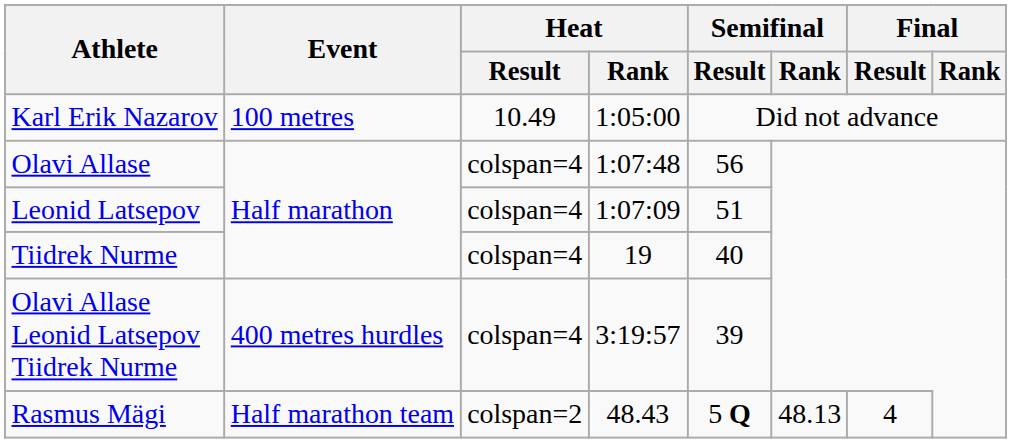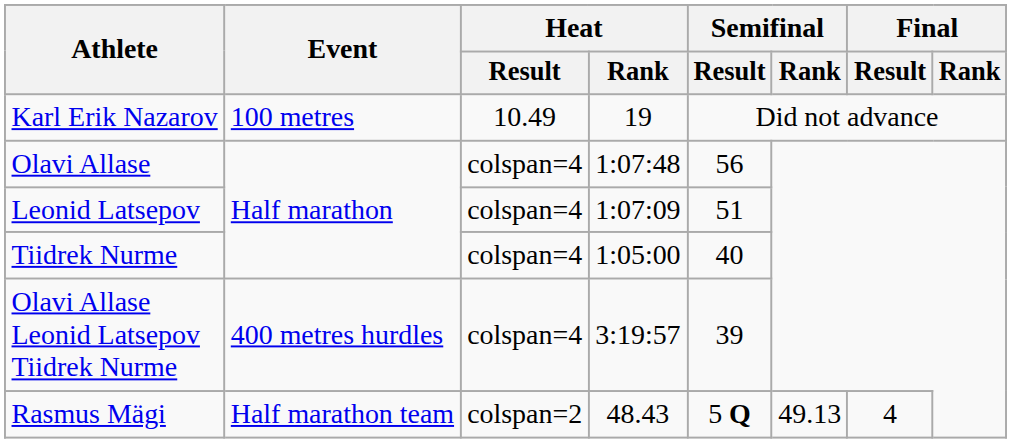(638, 117) 1:05:00 -> (638, 117) 19
(638, 255) 19 -> (638, 255) 1:05:00
(810, 413) 48.13 -> (810, 413) 49.13
